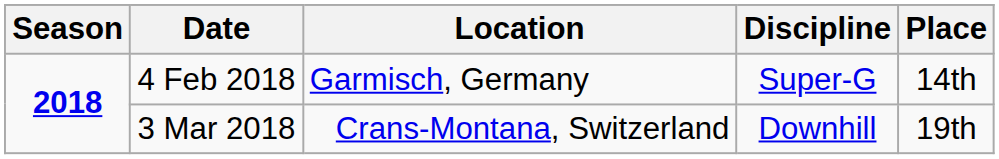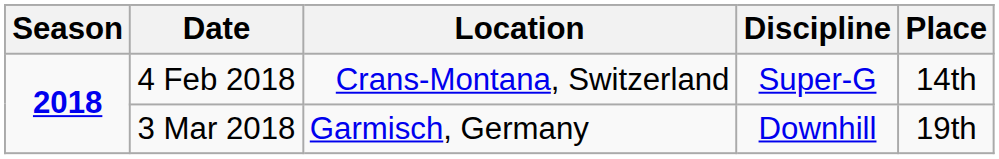(449, 78) Garmisch, Germany -> (520, 78) Crans-Montana, Switzerland
(520, 128) Crans-Montana, Switzerland -> (449, 128) Garmisch, Germany
